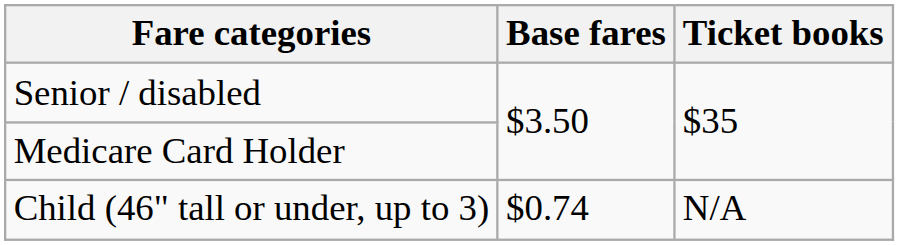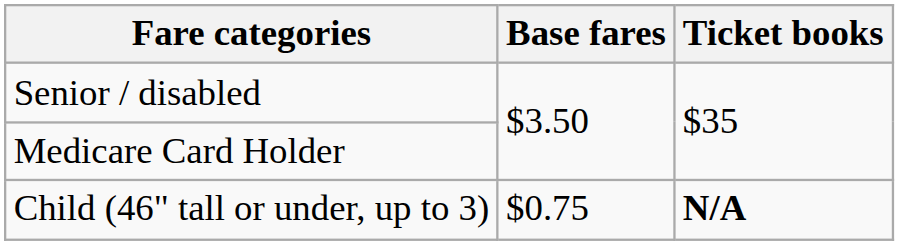(548, 208) $0.74 -> (548, 208) $0.75
(715, 208) normal -> (715, 208) bold
